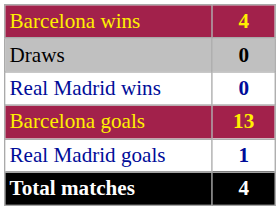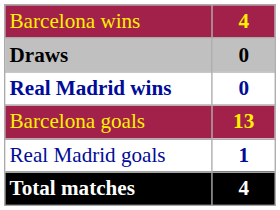(37, 54) normal -> (39, 54) bold
(85, 88) normal -> (90, 88) bold
